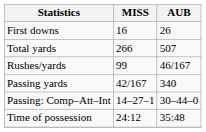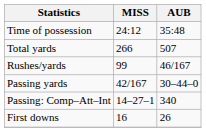rows swapped: (33, 30) <-> (49, 118)
(168, 83) 340 -> (179, 83) 30–44–0
(179, 100) 30–44–0 -> (168, 100) 340
